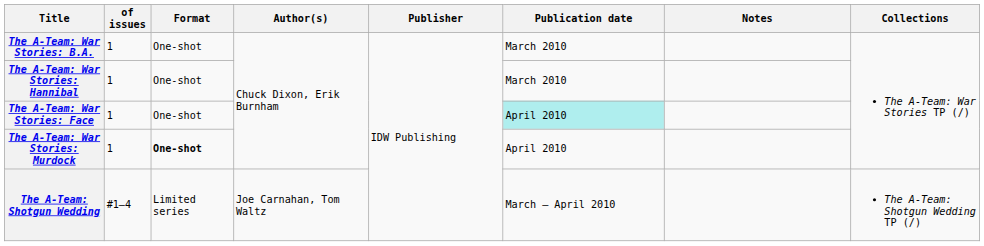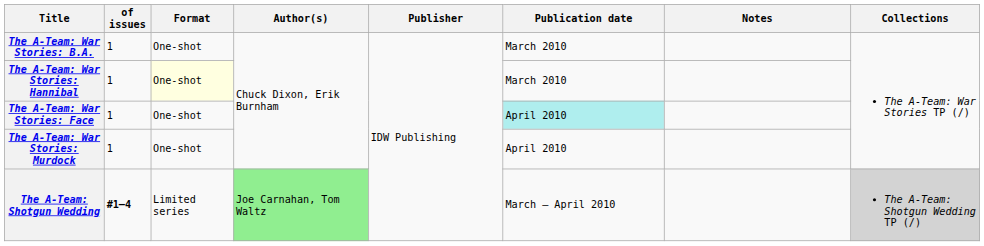(177, 81) no background -> (177, 81) lightyellow background
(177, 149) bold -> (177, 149) normal
(119, 205) normal -> (119, 205) bold
(288, 205) no background -> (288, 205) lightgreen background
(915, 211) no background -> (915, 211) lightgrey background
